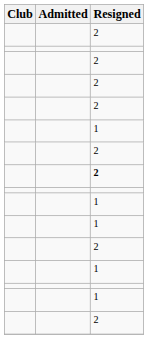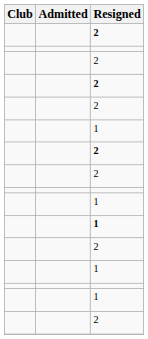(96, 32) normal -> (96, 35) bold
(96, 83) normal -> (96, 85) bold
(96, 151) normal -> (96, 153) bold
(96, 176) bold -> (96, 173) normal
(96, 224) normal -> (96, 226) bold
